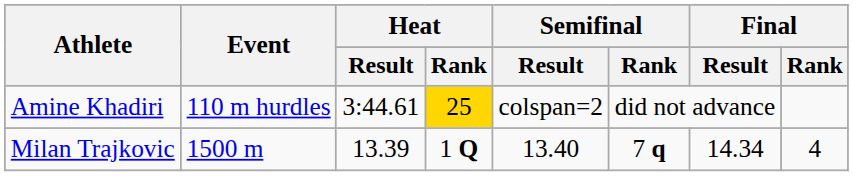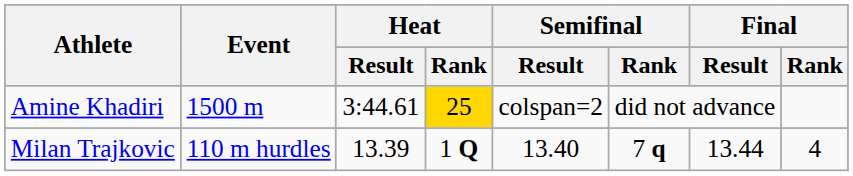(259, 107) 110 m hurdles -> (225, 107) 1500 m
(225, 148) 1500 m -> (259, 148) 110 m hurdles
(735, 148) 14.34 -> (735, 148) 13.44
